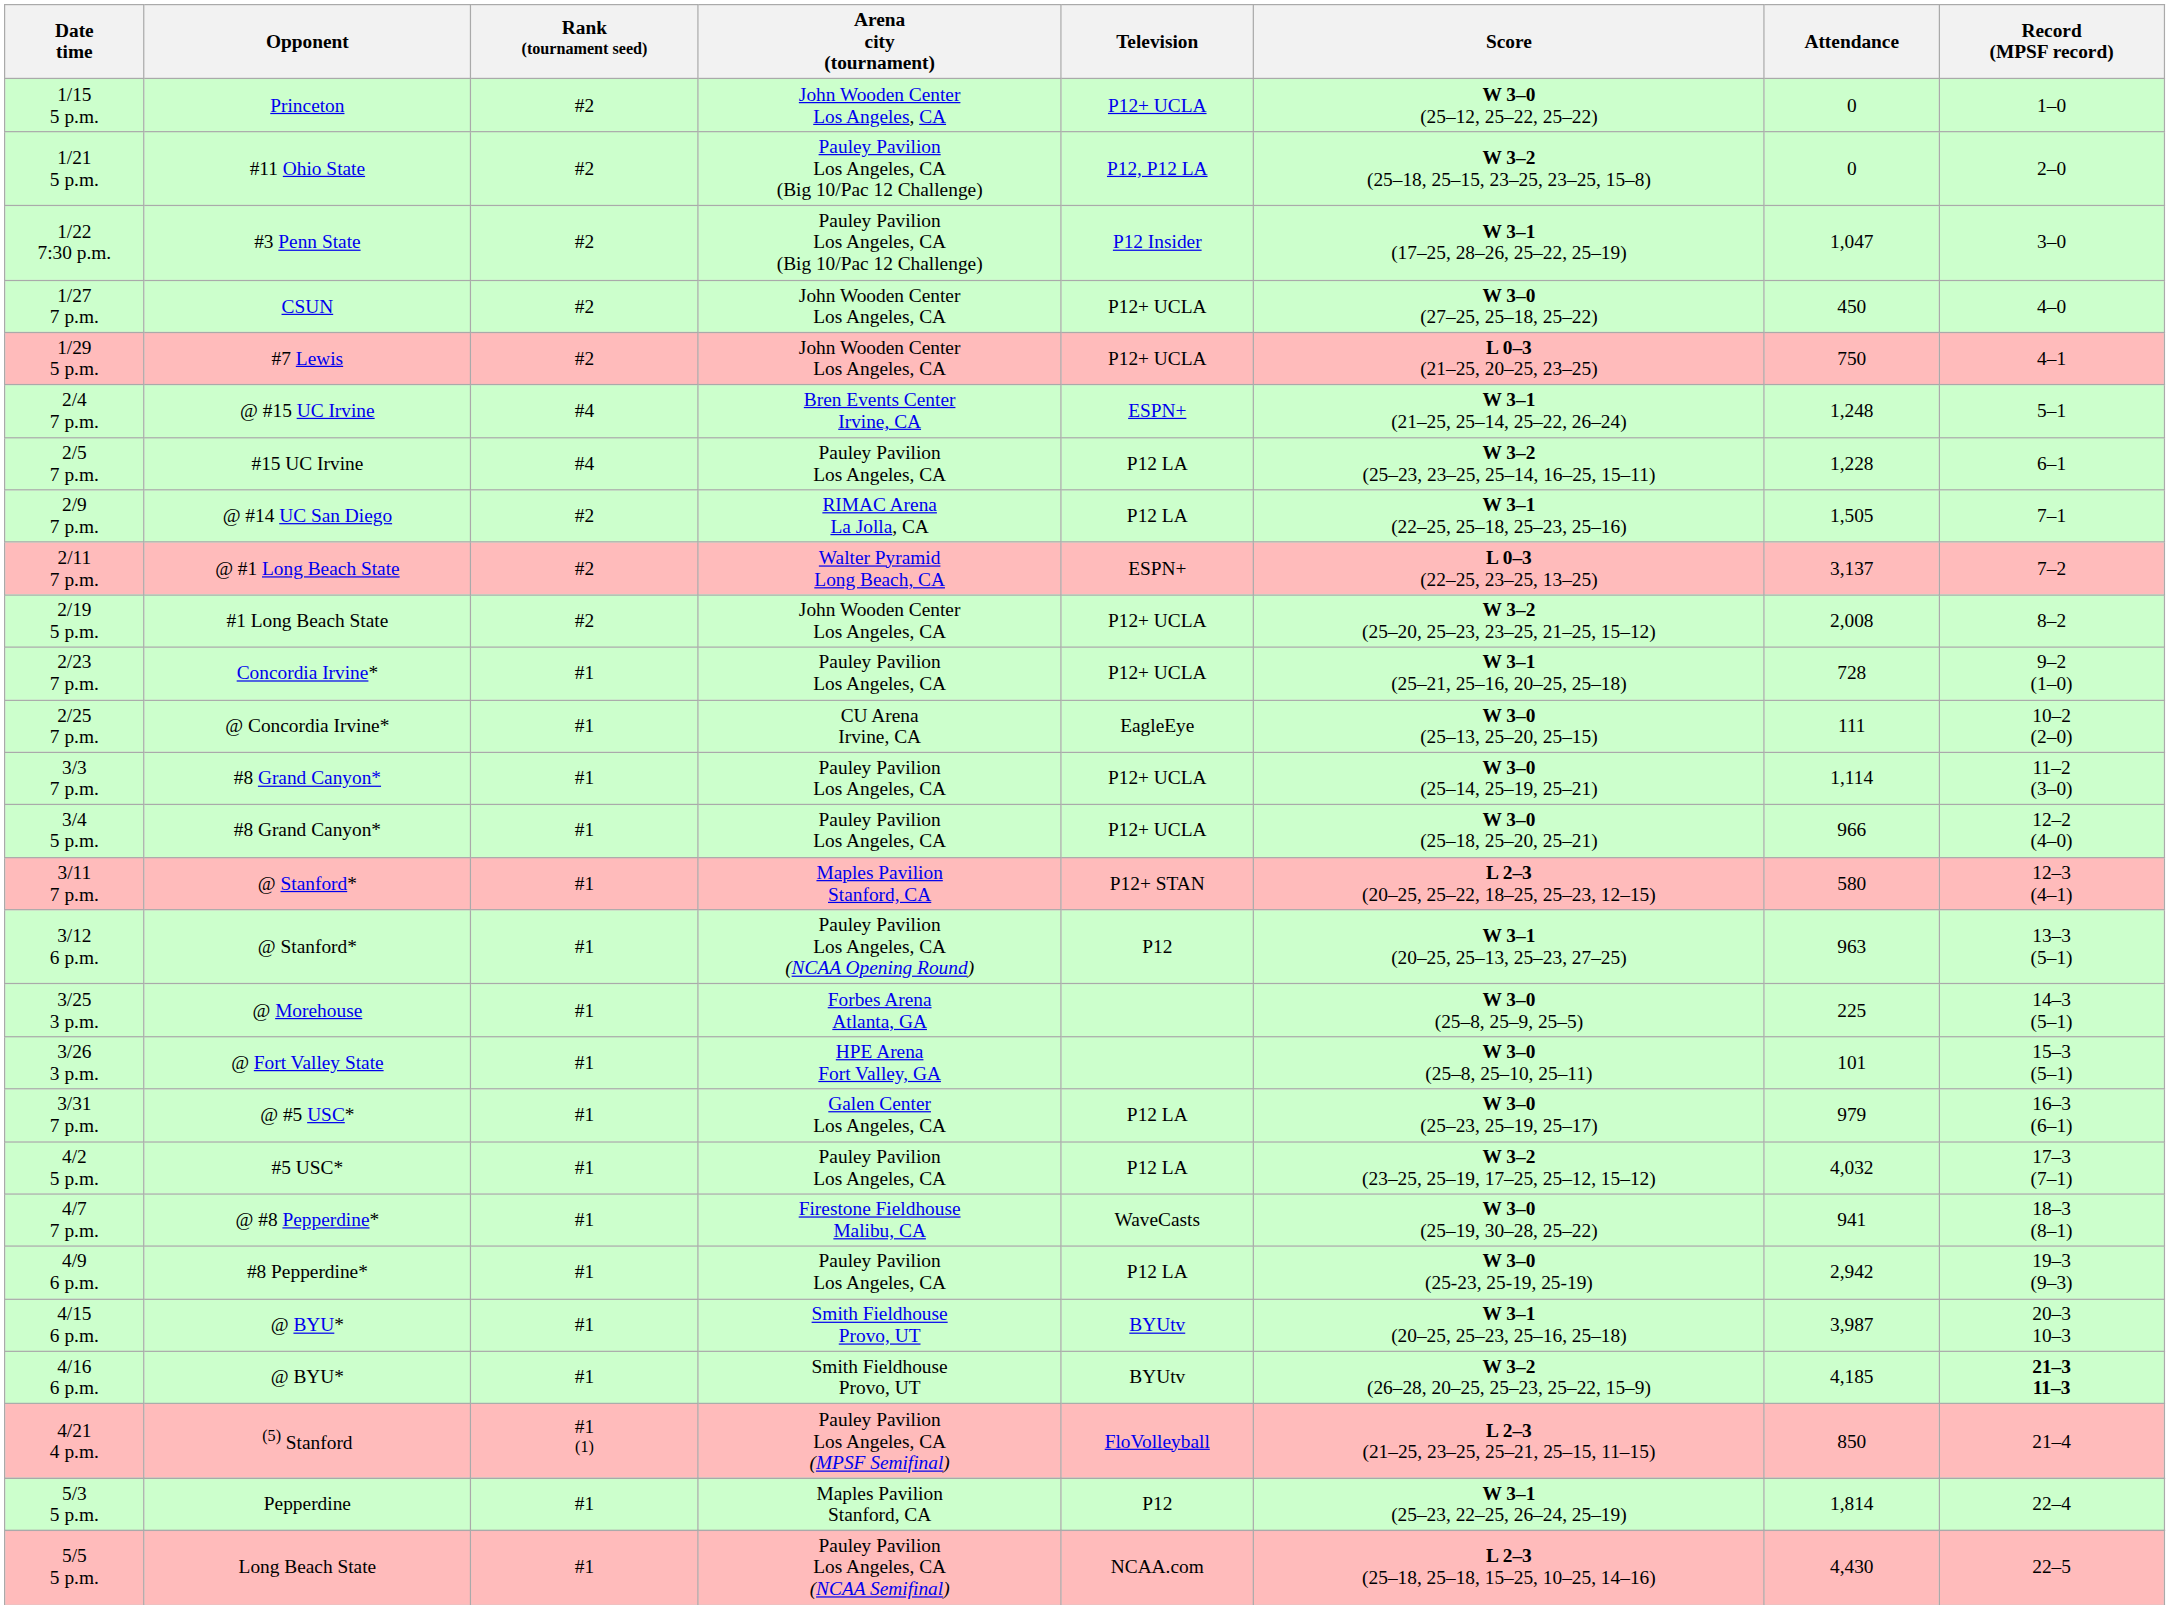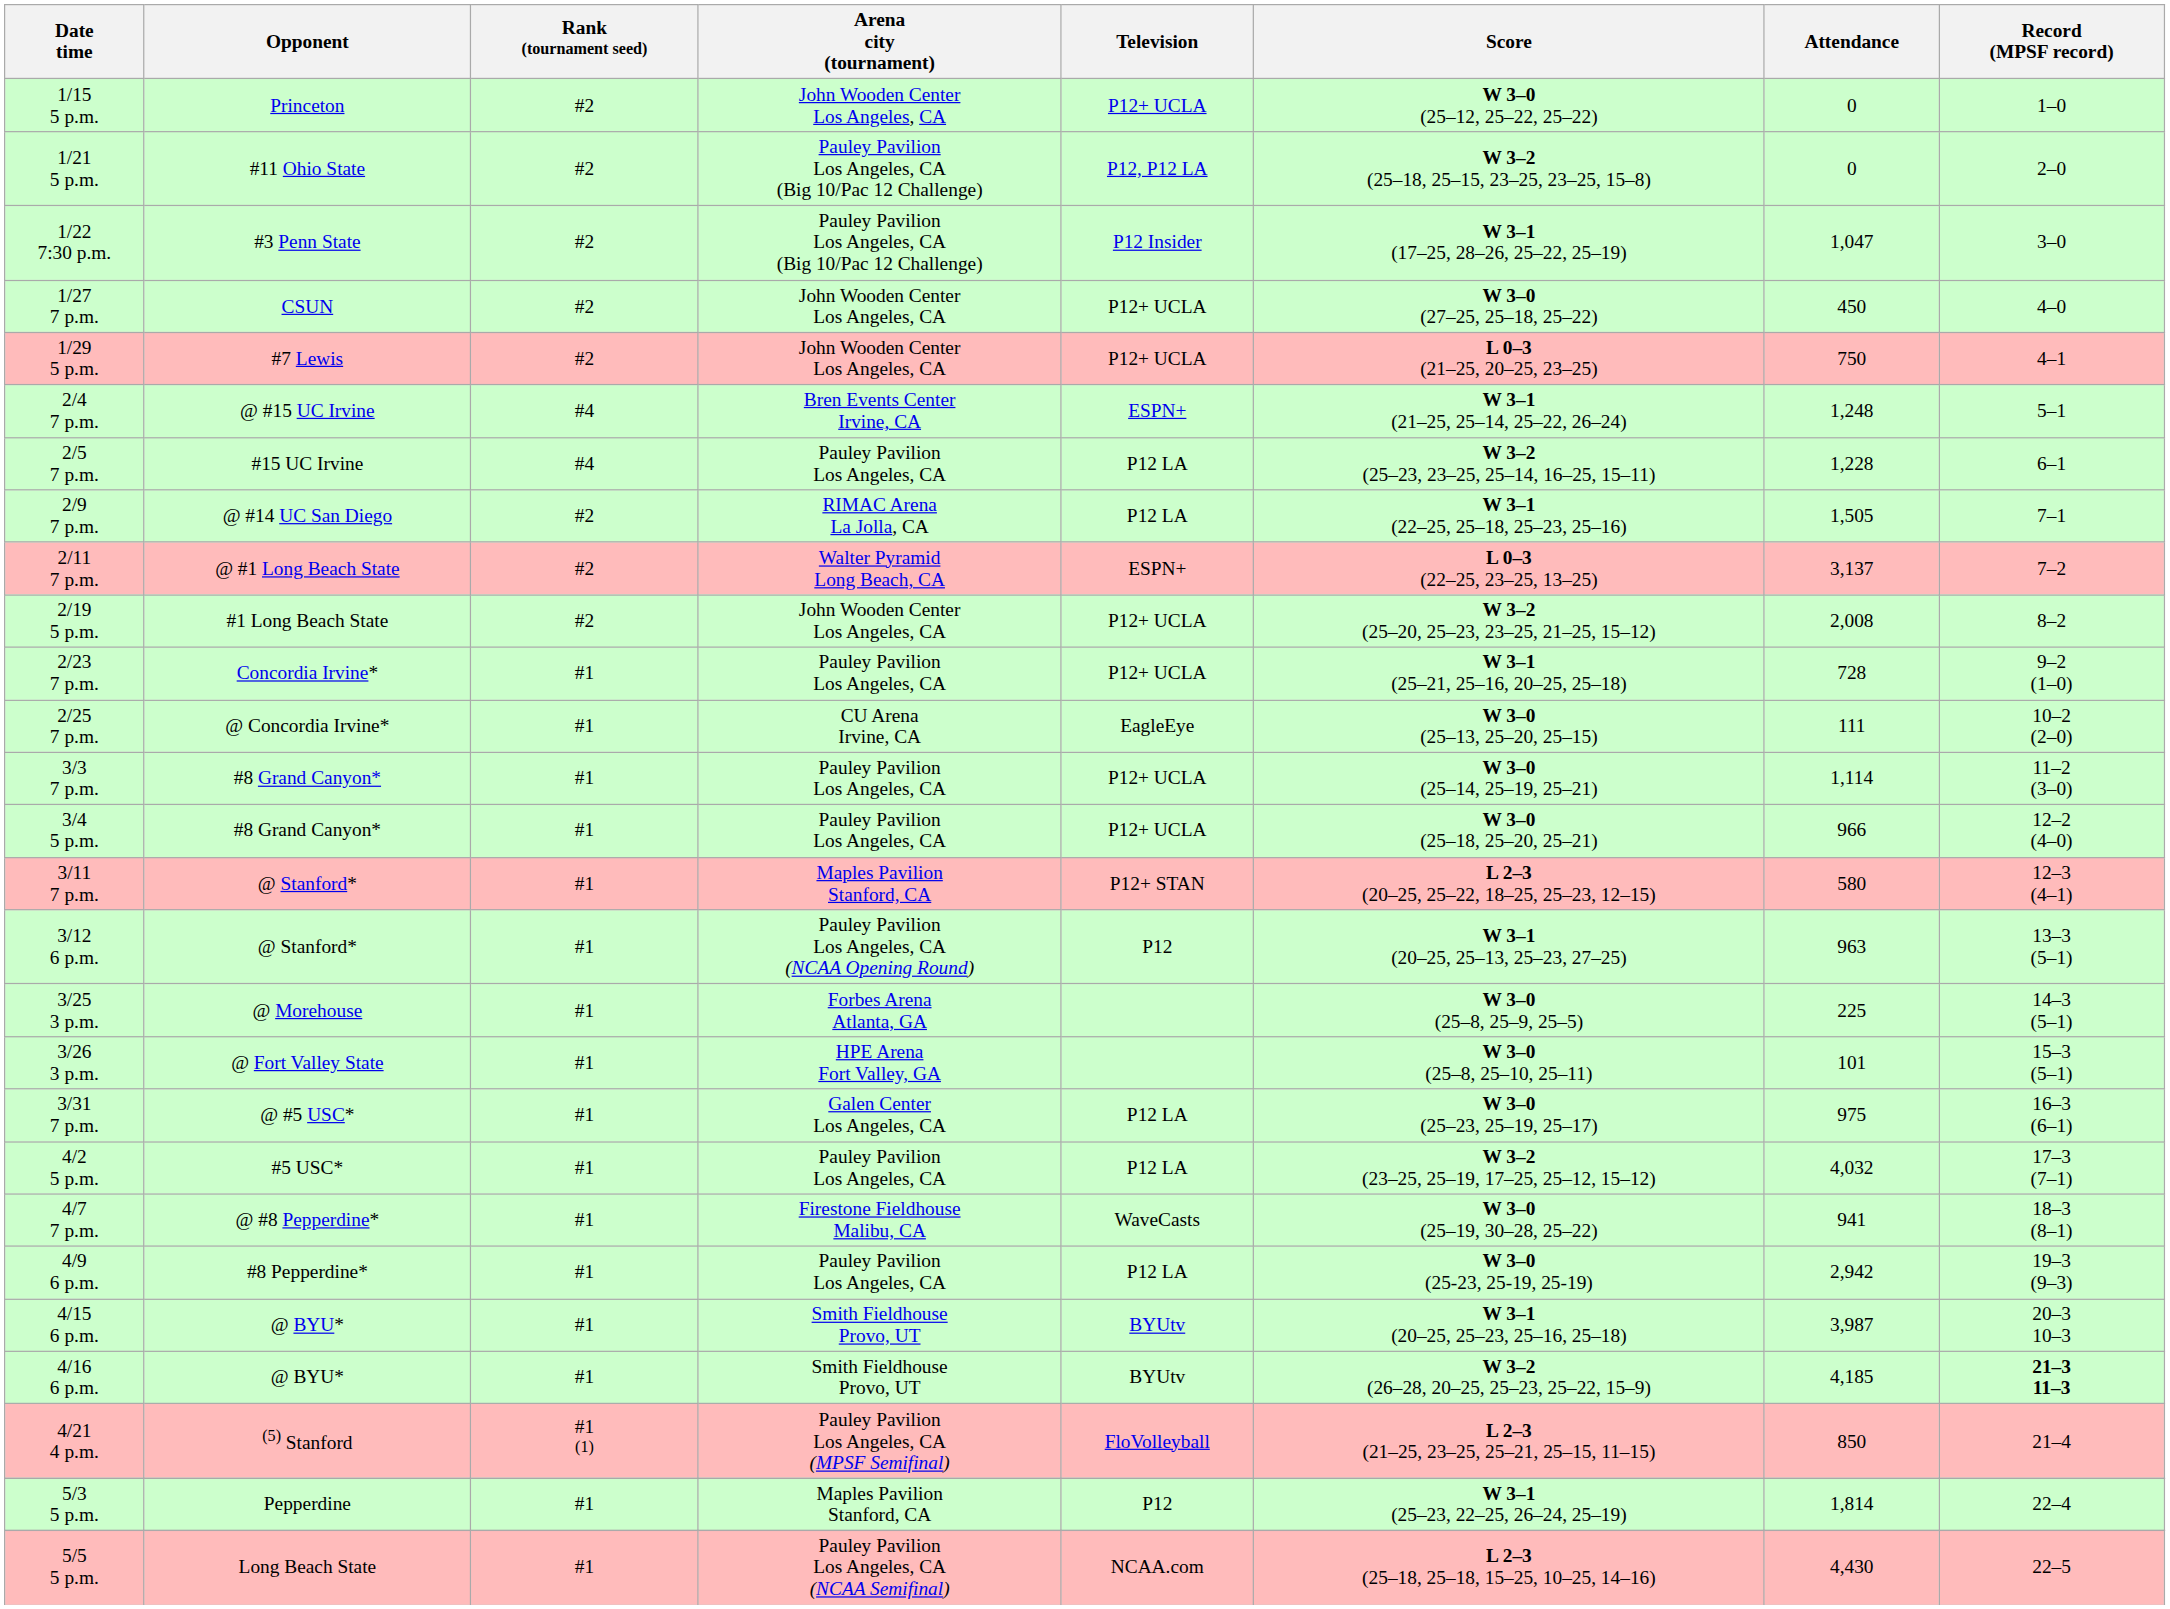(1852, 1115) 979 -> (1852, 1115) 975
